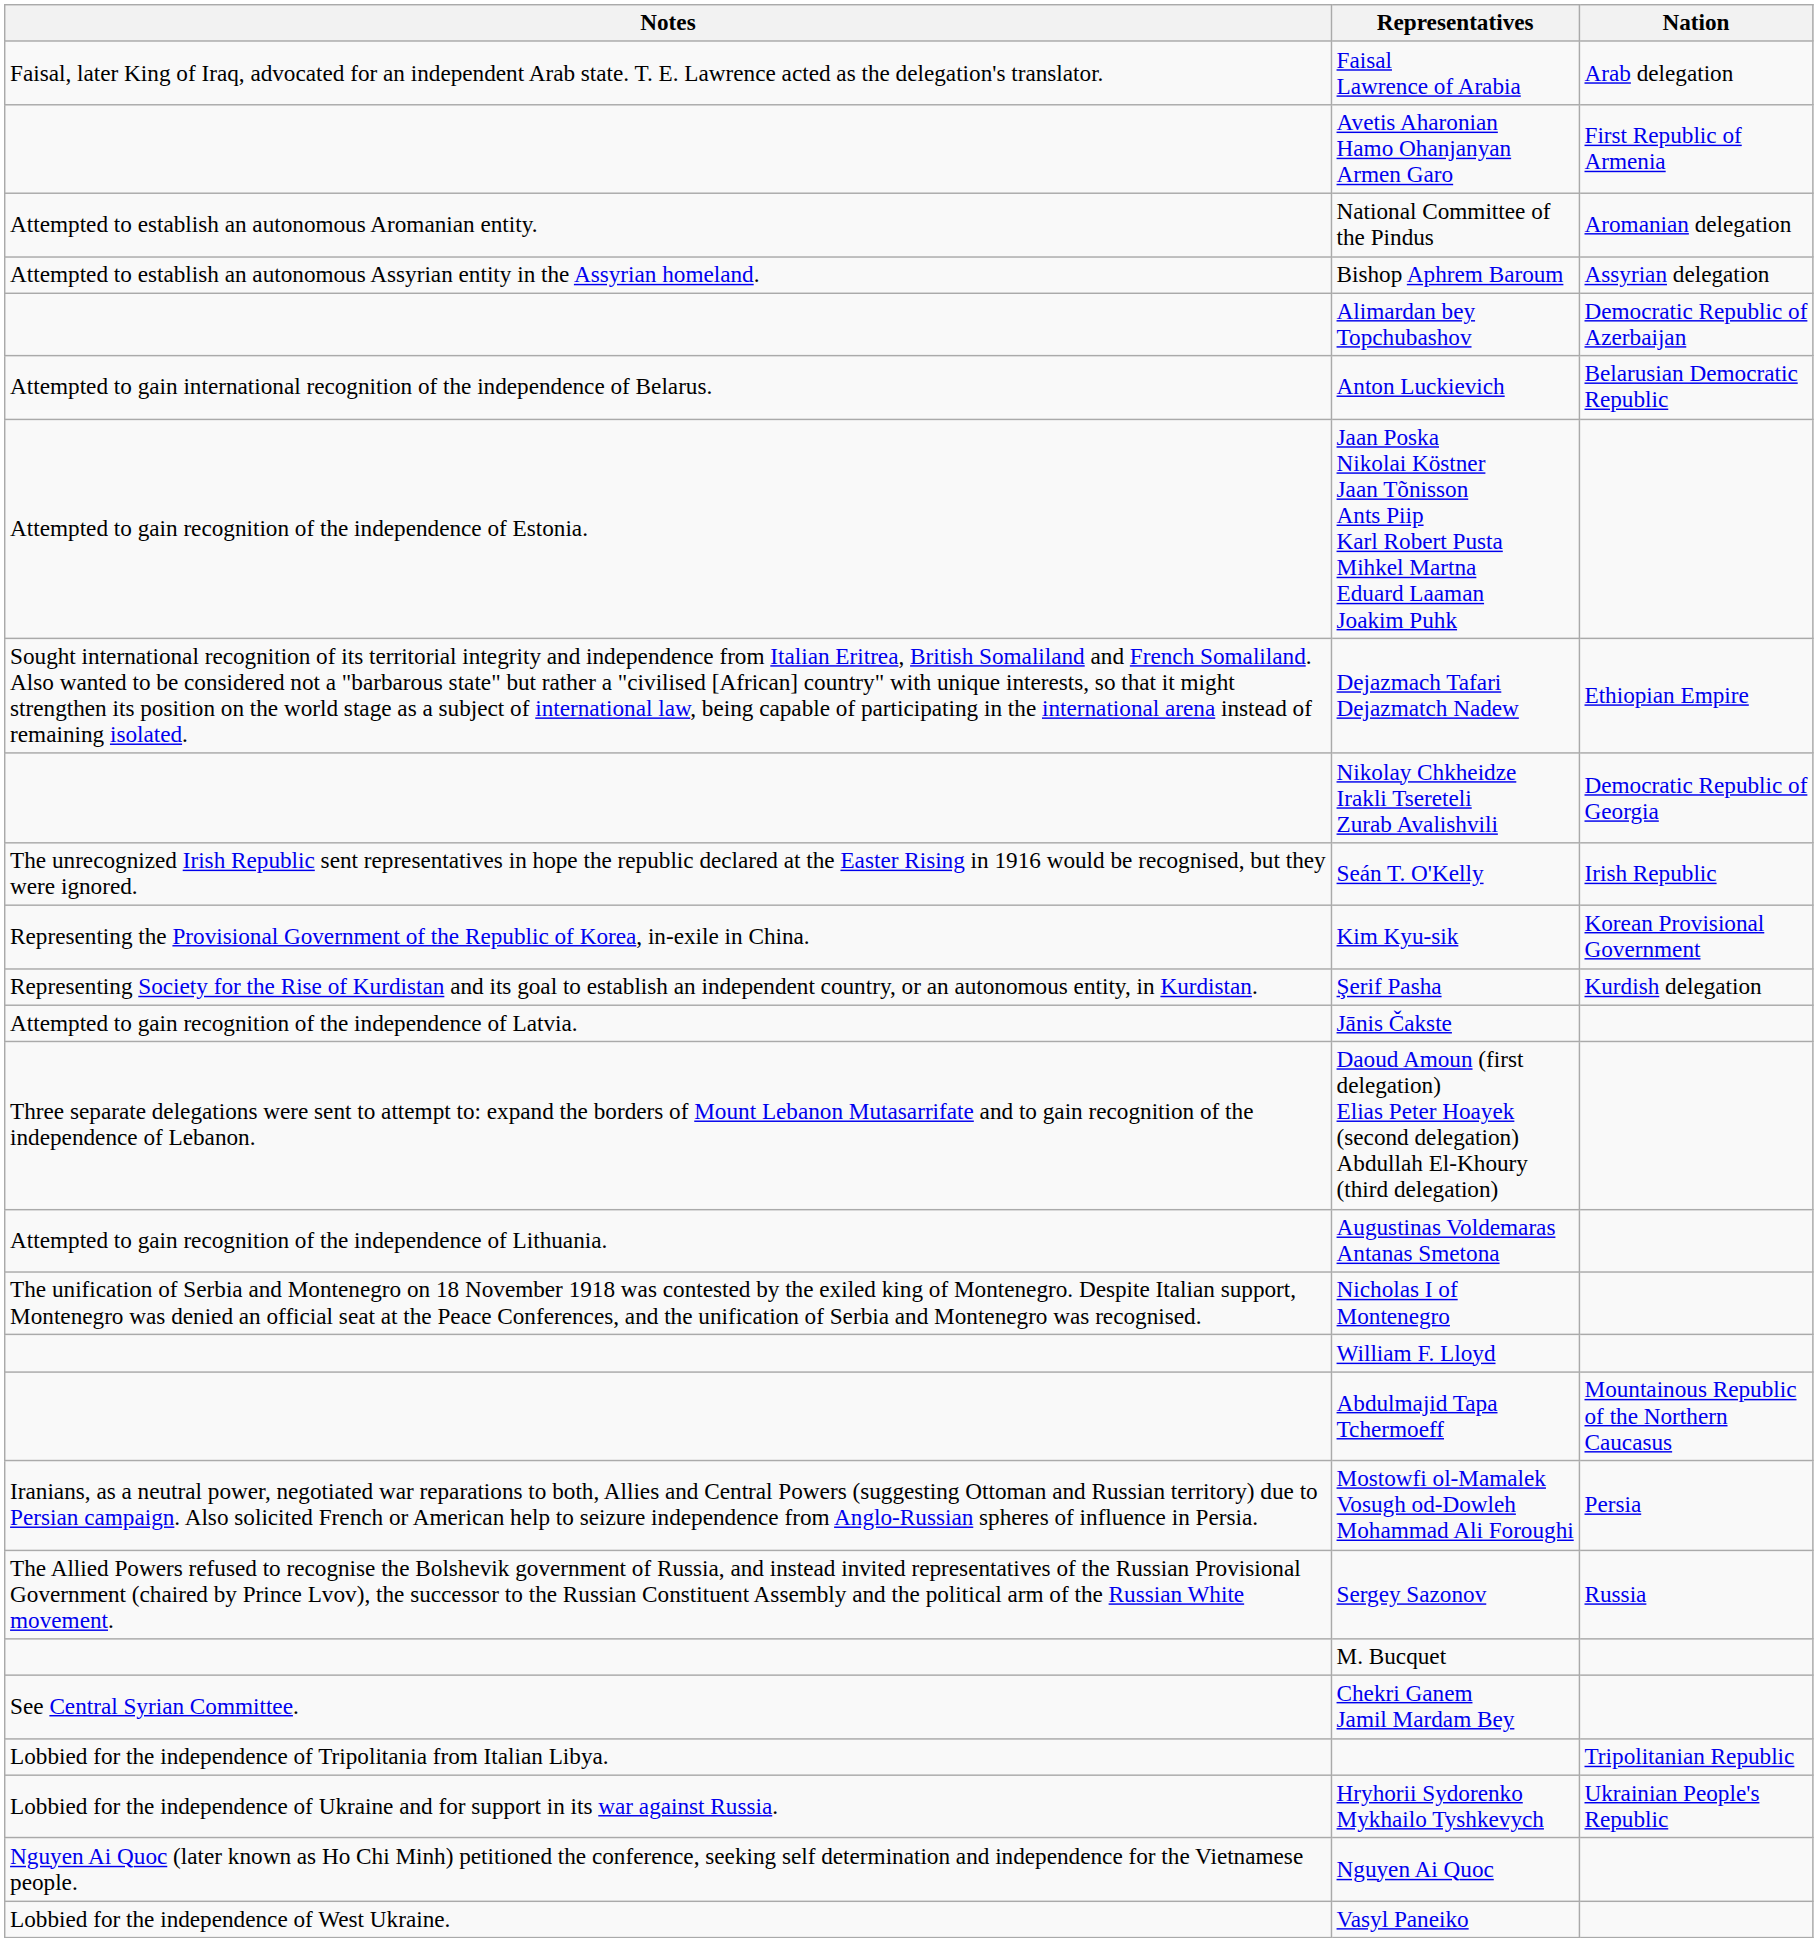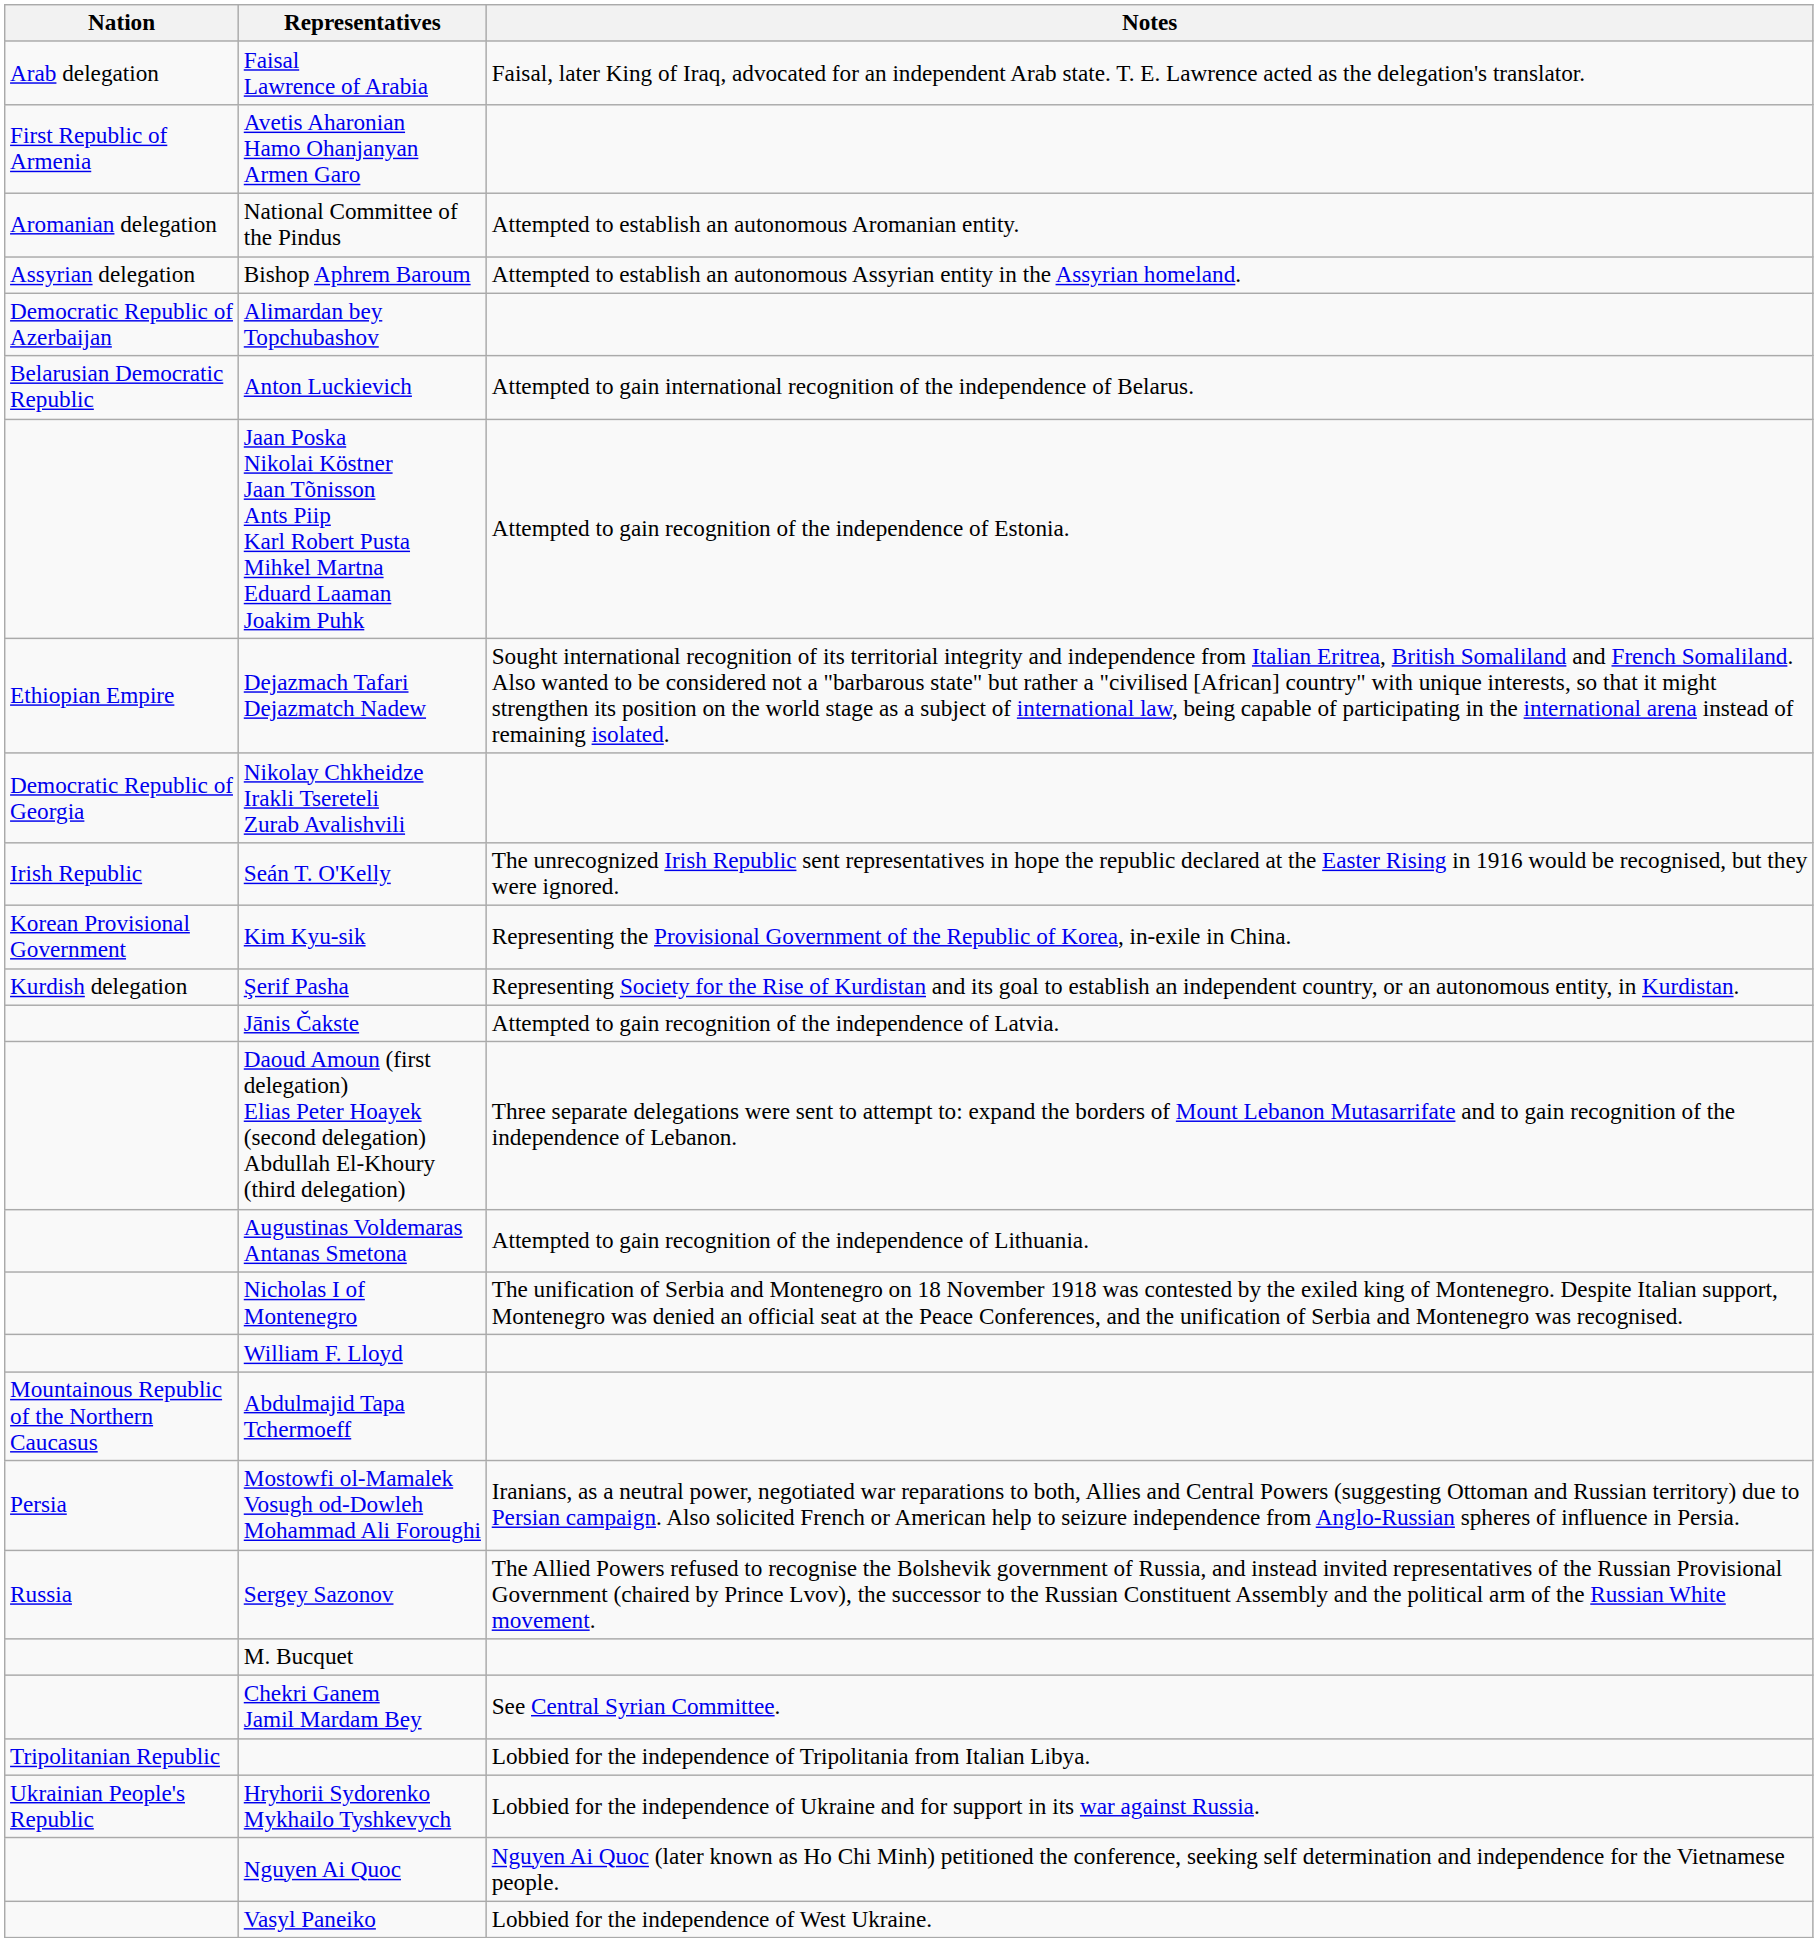columns swapped: (1696, 22) <-> (668, 22)
